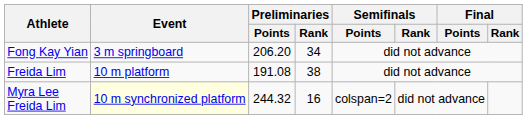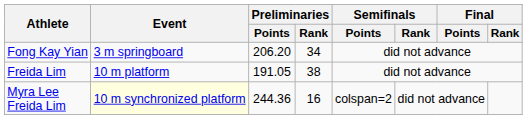(272, 72) 191.08 -> (272, 72) 191.05
(272, 99) 244.32 -> (272, 99) 244.36
